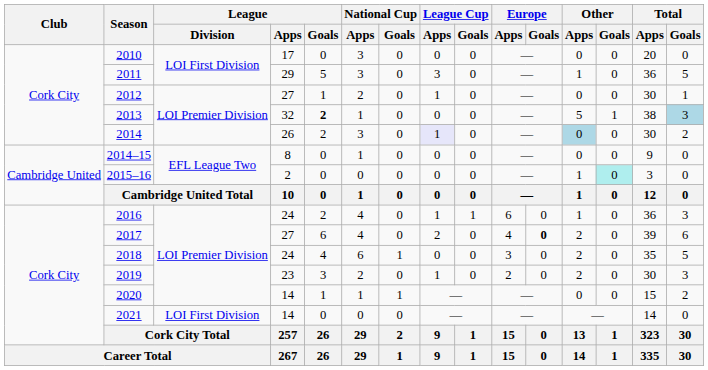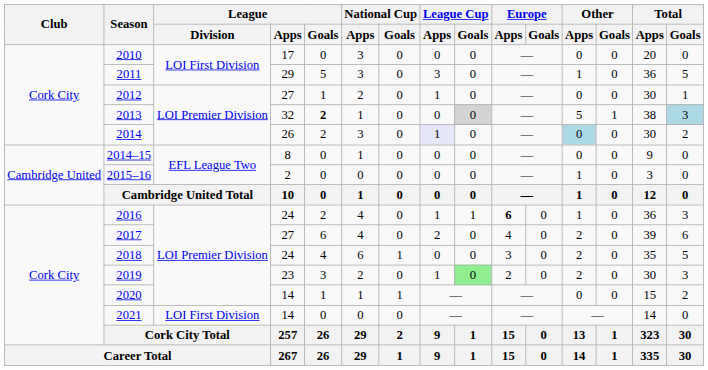(473, 114) no background -> (473, 114) lightgrey background
(614, 174) paleturquoise background -> (614, 174) no background
(508, 214) normal -> (508, 214) bold
(544, 235) bold -> (544, 235) normal
(473, 275) no background -> (473, 275) lightgreen background
